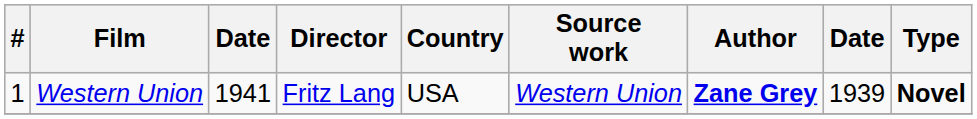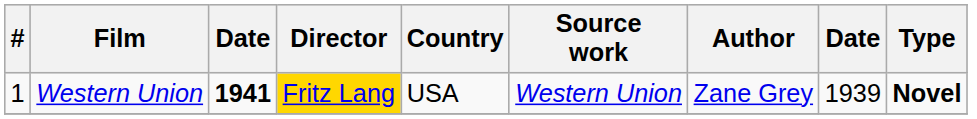(243, 93) normal -> (243, 93) bold
(339, 93) no background -> (339, 93) gold background
(755, 93) bold -> (753, 93) normal
